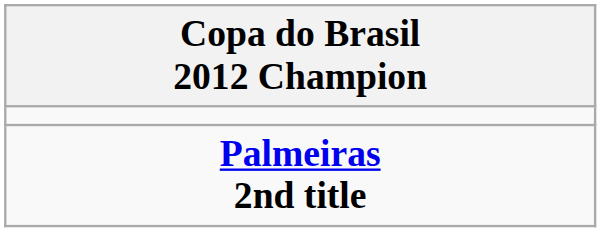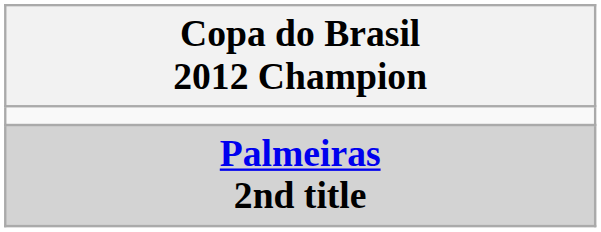(300, 174) no background -> (300, 174) lightgrey background
